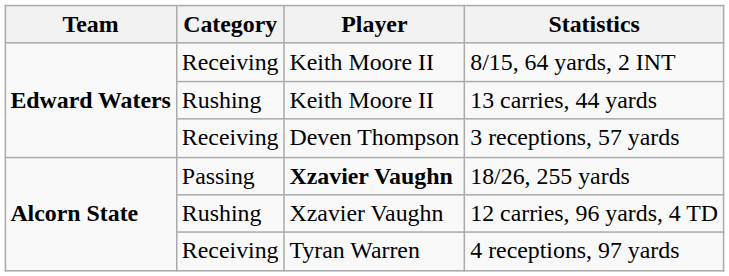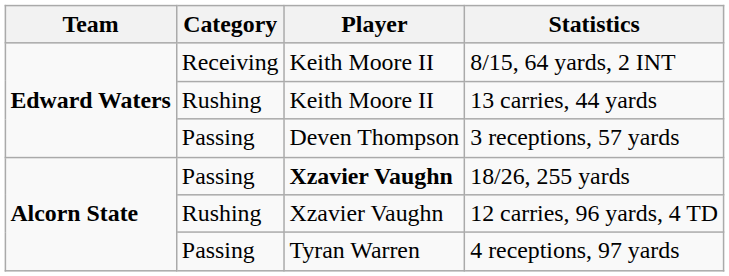(230, 137) Receiving -> (218, 137) Passing
(230, 251) Receiving -> (218, 251) Passing
